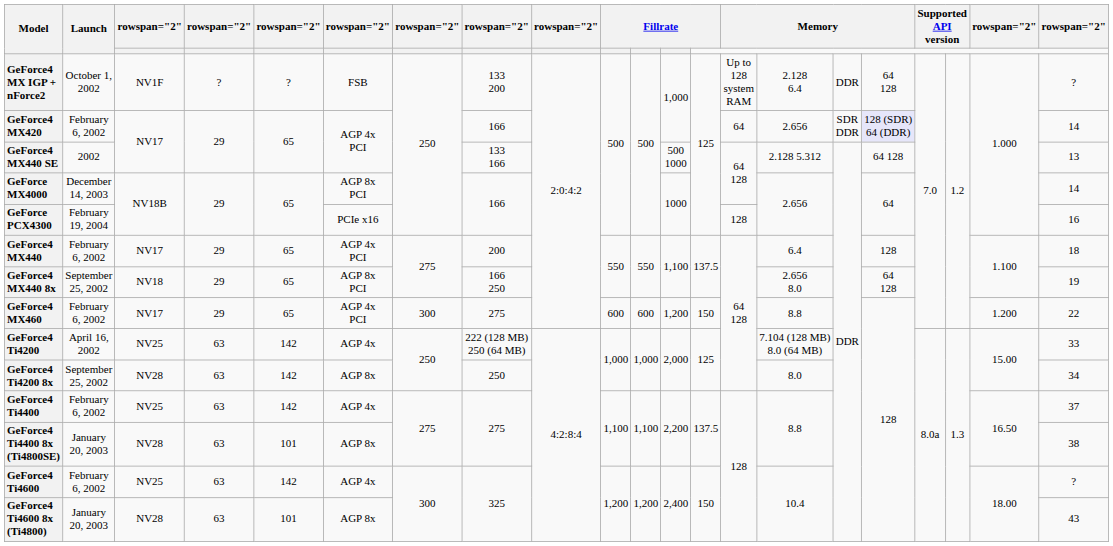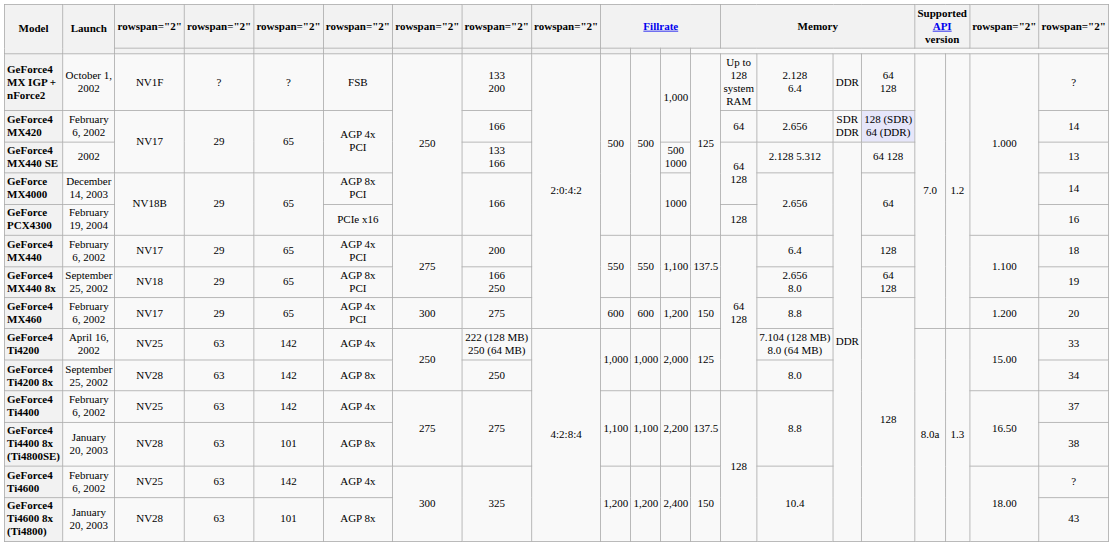(1074, 312) 22 -> (1074, 312) 20
